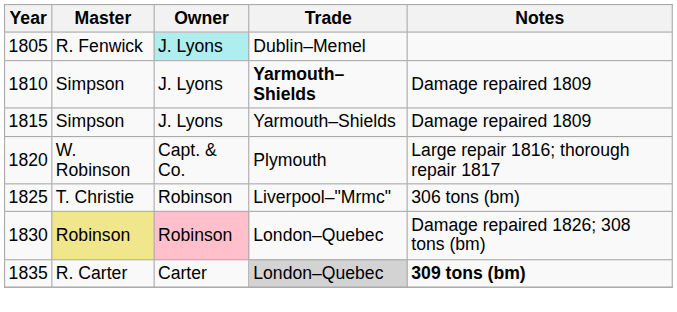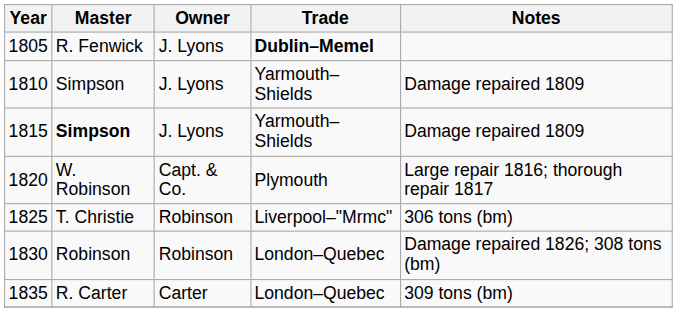(190, 46) paleturquoise background -> (191, 46) no background
(310, 46) normal -> (314, 46) bold
(299, 84) bold -> (297, 84) normal
(90, 121) normal -> (93, 131) bold
(93, 235) khaki background -> (93, 255) no background
(195, 235) pink background -> (196, 255) no background
(318, 273) lightgrey background -> (320, 293) no background
(469, 273) bold -> (458, 293) normal
